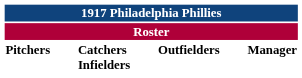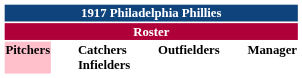(28, 50) no background -> (28, 50) pink background
